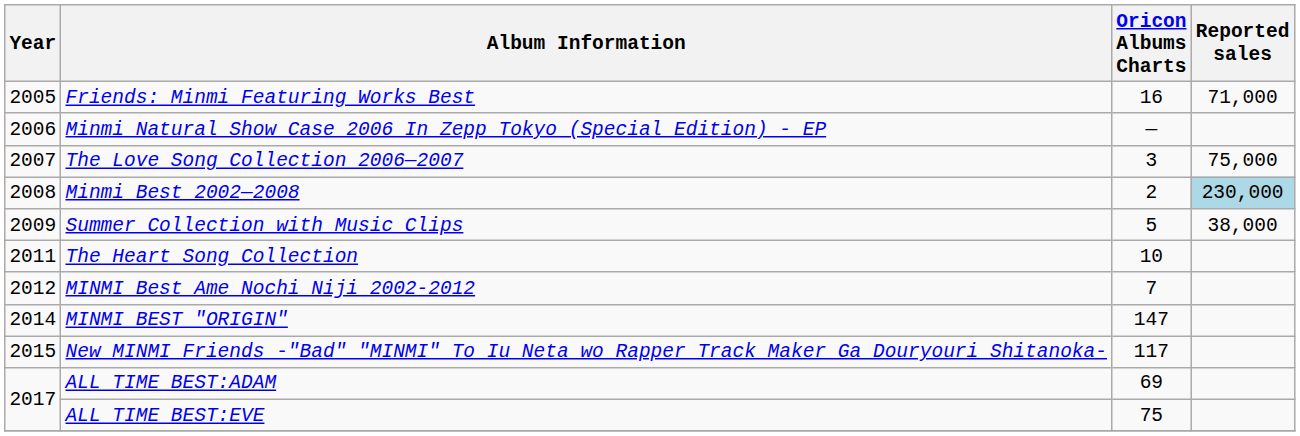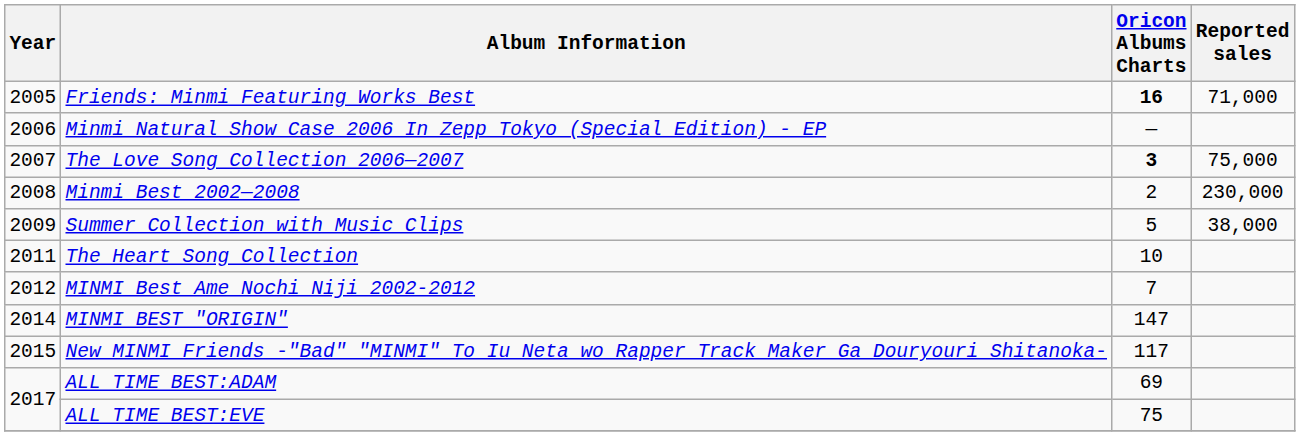(1151, 97) normal -> (1151, 97) bold
(1151, 161) normal -> (1151, 161) bold
(1243, 193) lightblue background -> (1243, 193) no background
